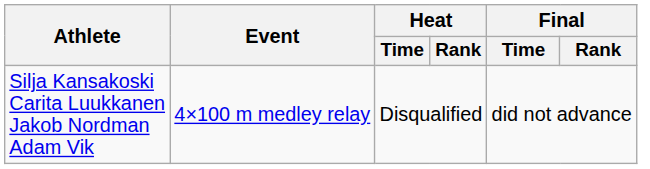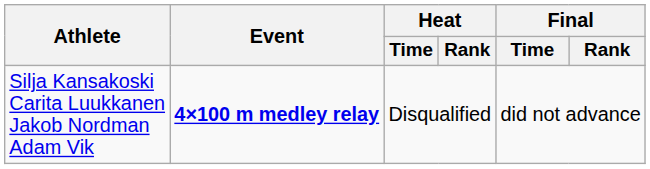(272, 115) normal -> (277, 115) bold
